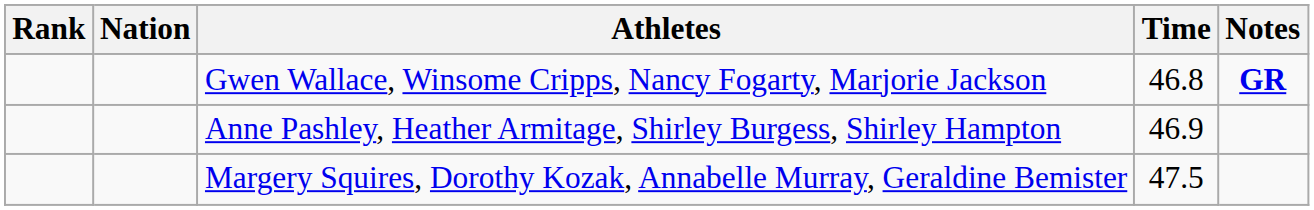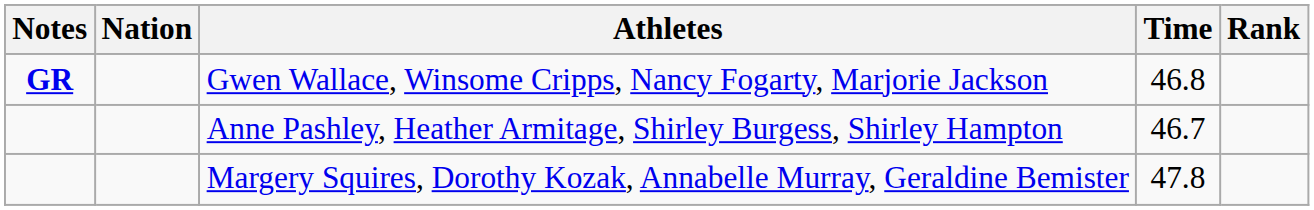columns swapped: (49, 29) <-> (1263, 29)
(1176, 128) 46.9 -> (1178, 128) 46.7
(1176, 178) 47.5 -> (1178, 178) 47.8
